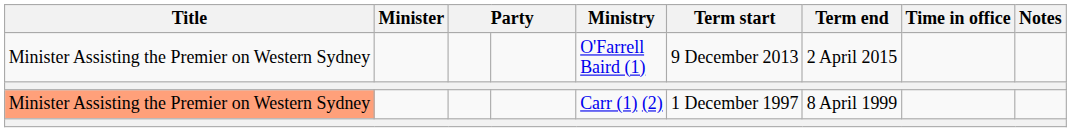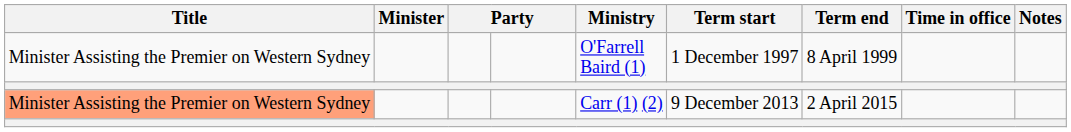(735, 57) 9 December 2013 -> (735, 57) 1 December 1997
(852, 57) 2 April 2015 -> (852, 57) 8 April 1999
(735, 103) 1 December 1997 -> (735, 103) 9 December 2013
(852, 103) 8 April 1999 -> (852, 103) 2 April 2015
